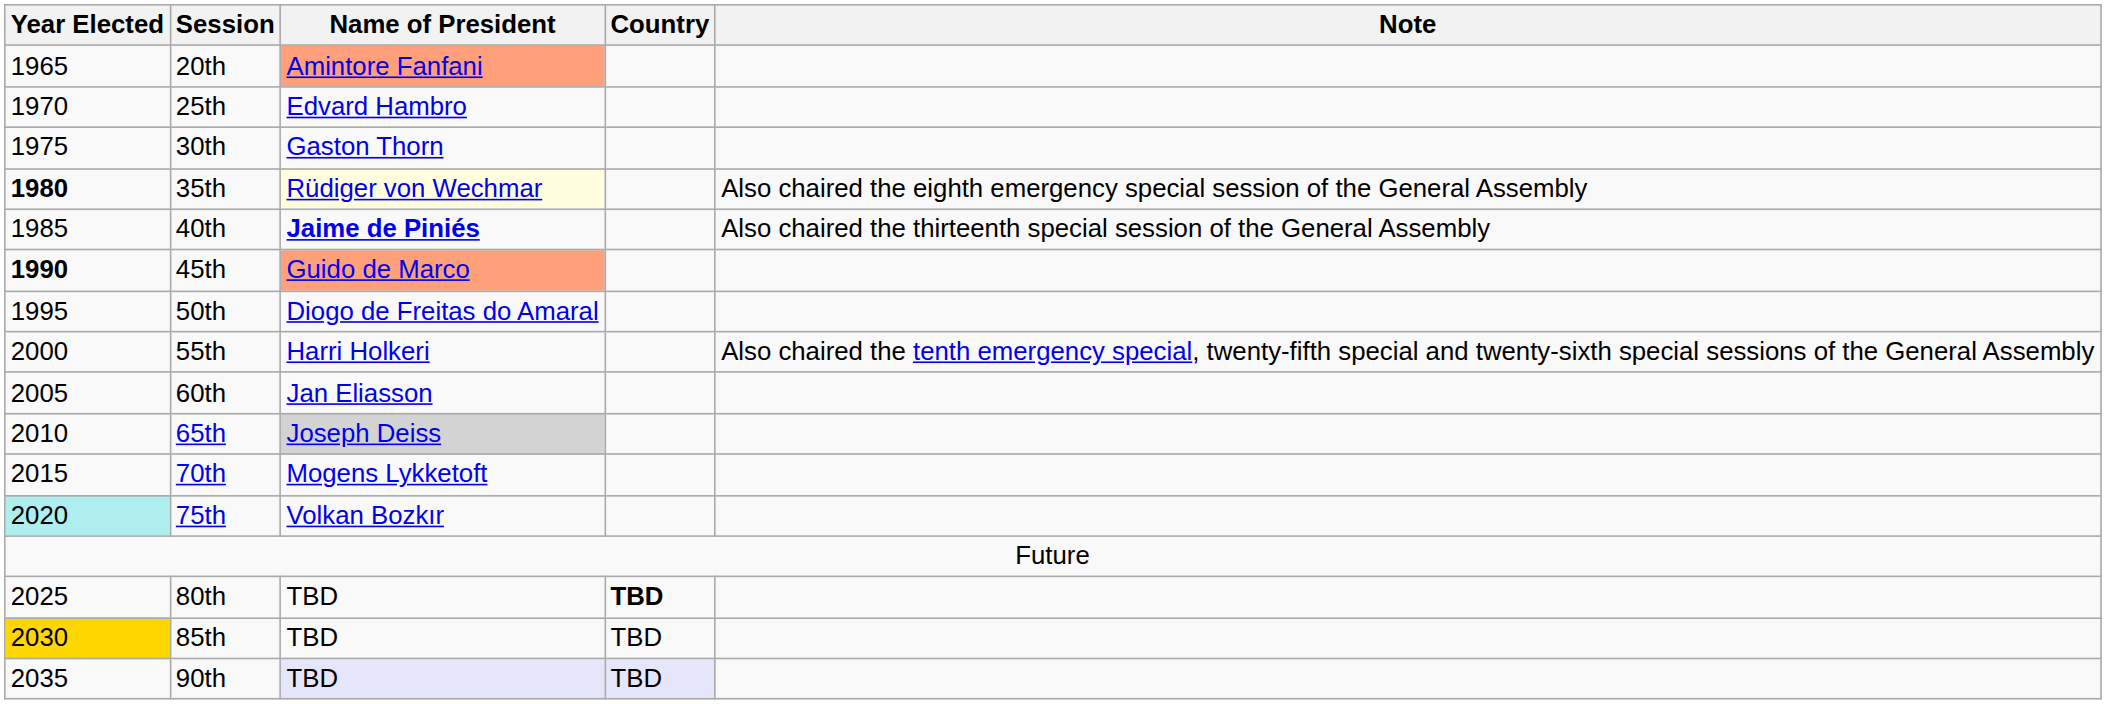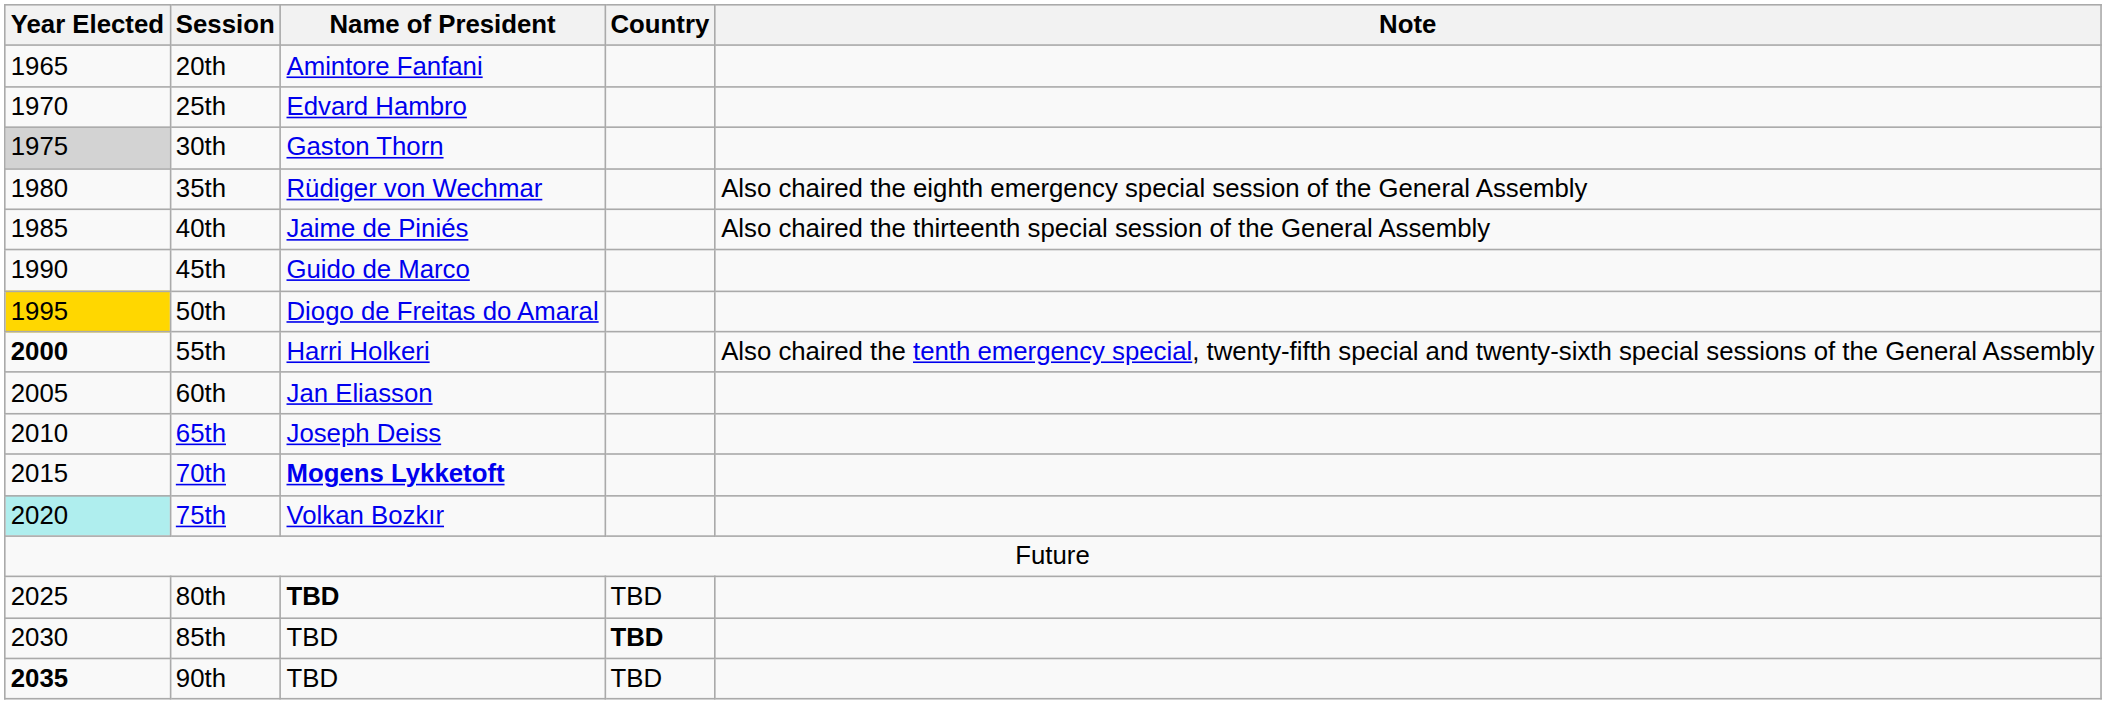(385, 65) lightsalmon background -> (385, 65) no background
(39, 147) no background -> (39, 147) lightgrey background
(39, 188) bold -> (39, 188) normal
(414, 188) lightyellow background -> (414, 188) no background
(383, 229) bold -> (377, 229) normal
(39, 270) bold -> (39, 270) normal
(378, 270) lightsalmon background -> (378, 270) no background
(39, 310) no background -> (39, 310) gold background
(39, 351) normal -> (39, 351) bold
(364, 433) lightgrey background -> (364, 433) no background
(387, 474) normal -> (396, 474) bold
(312, 596) normal -> (313, 596) bold
(637, 596) bold -> (636, 596) normal
(39, 637) gold background -> (39, 637) no background
(636, 637) normal -> (637, 637) bold
(39, 678) normal -> (39, 678) bold
(312, 678) lavender background -> (312, 678) no background
(636, 678) lavender background -> (636, 678) no background
